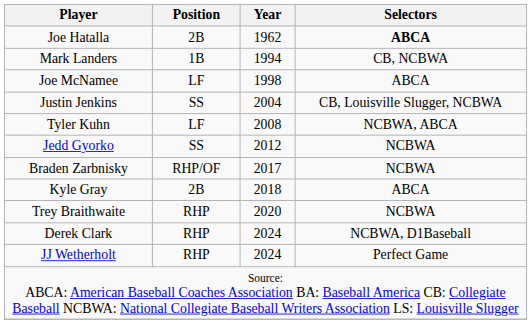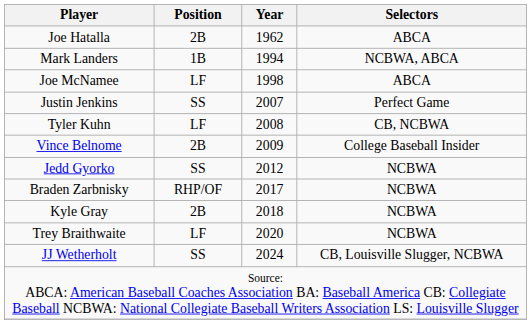(411, 37) bold -> (412, 37) normal
(411, 59) CB, NCBWA -> (412, 59) NCBWA, ABCA
(267, 102) 2004 -> (270, 102) 2007
(411, 102) CB, Louisville Slugger, NCBWA -> (412, 102) Perfect Game
(411, 124) NCBWA, ABCA -> (412, 124) CB, NCBWA
+ row: (79, 146)
(411, 189) ABCA -> (412, 211) NCBWA
(196, 211) RHP -> (198, 233) LF
- row: (78, 233)
(196, 255) RHP -> (198, 255) SS
(411, 255) Perfect Game -> (412, 255) CB, Louisville Slugger, NCBWA
